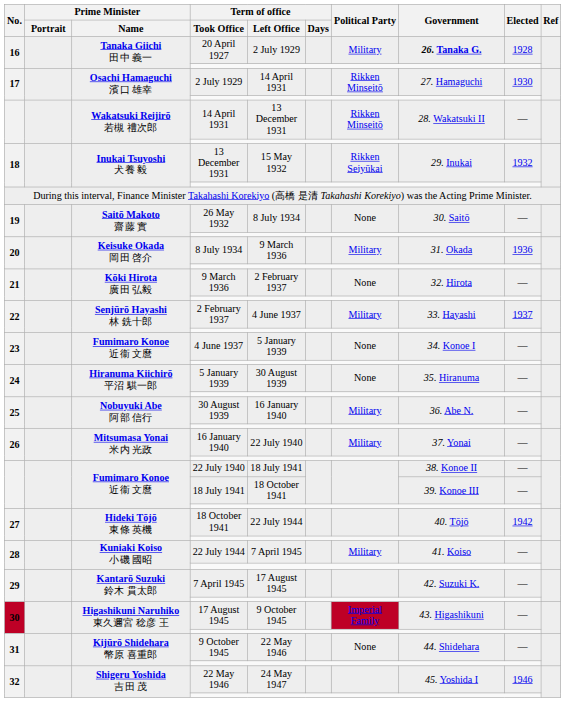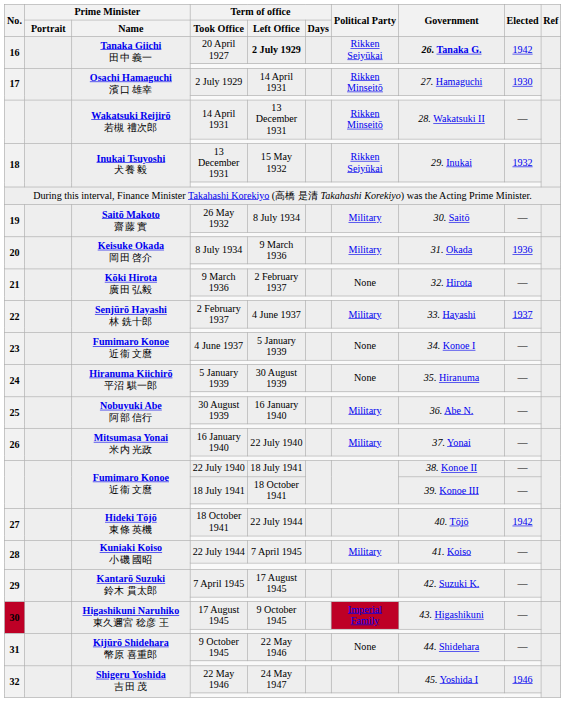(276, 50) normal -> (276, 50) bold
(365, 50) Military -> (365, 50) Rikken Seiyūkai
(523, 50) 1928 -> (523, 50) 1942
(365, 218) None -> (365, 218) Military
